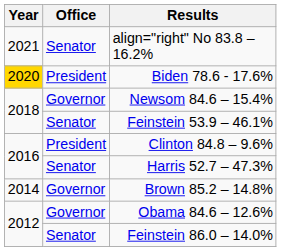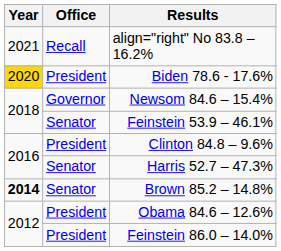(71, 46) Senator -> (66, 46) Recall
(24, 189) normal -> (24, 189) bold
(76, 189) Governor -> (71, 189) Senator
(76, 212) Governor -> (76, 212) President
(71, 235) Senator -> (76, 235) President
